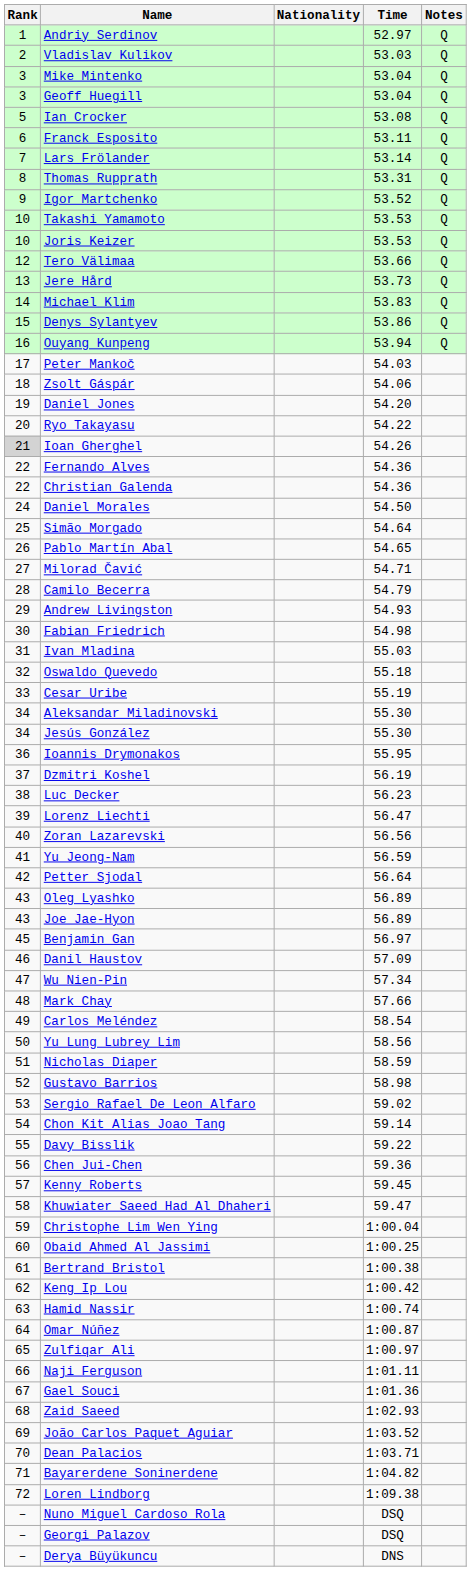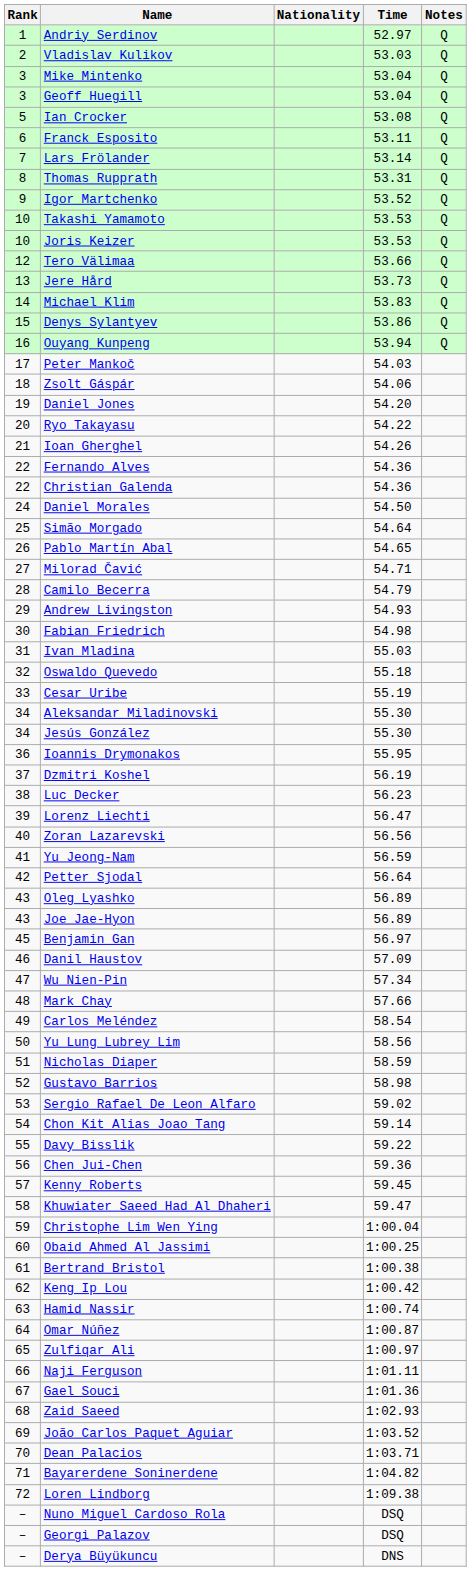(23, 446) lightgrey background -> (23, 446) no background
